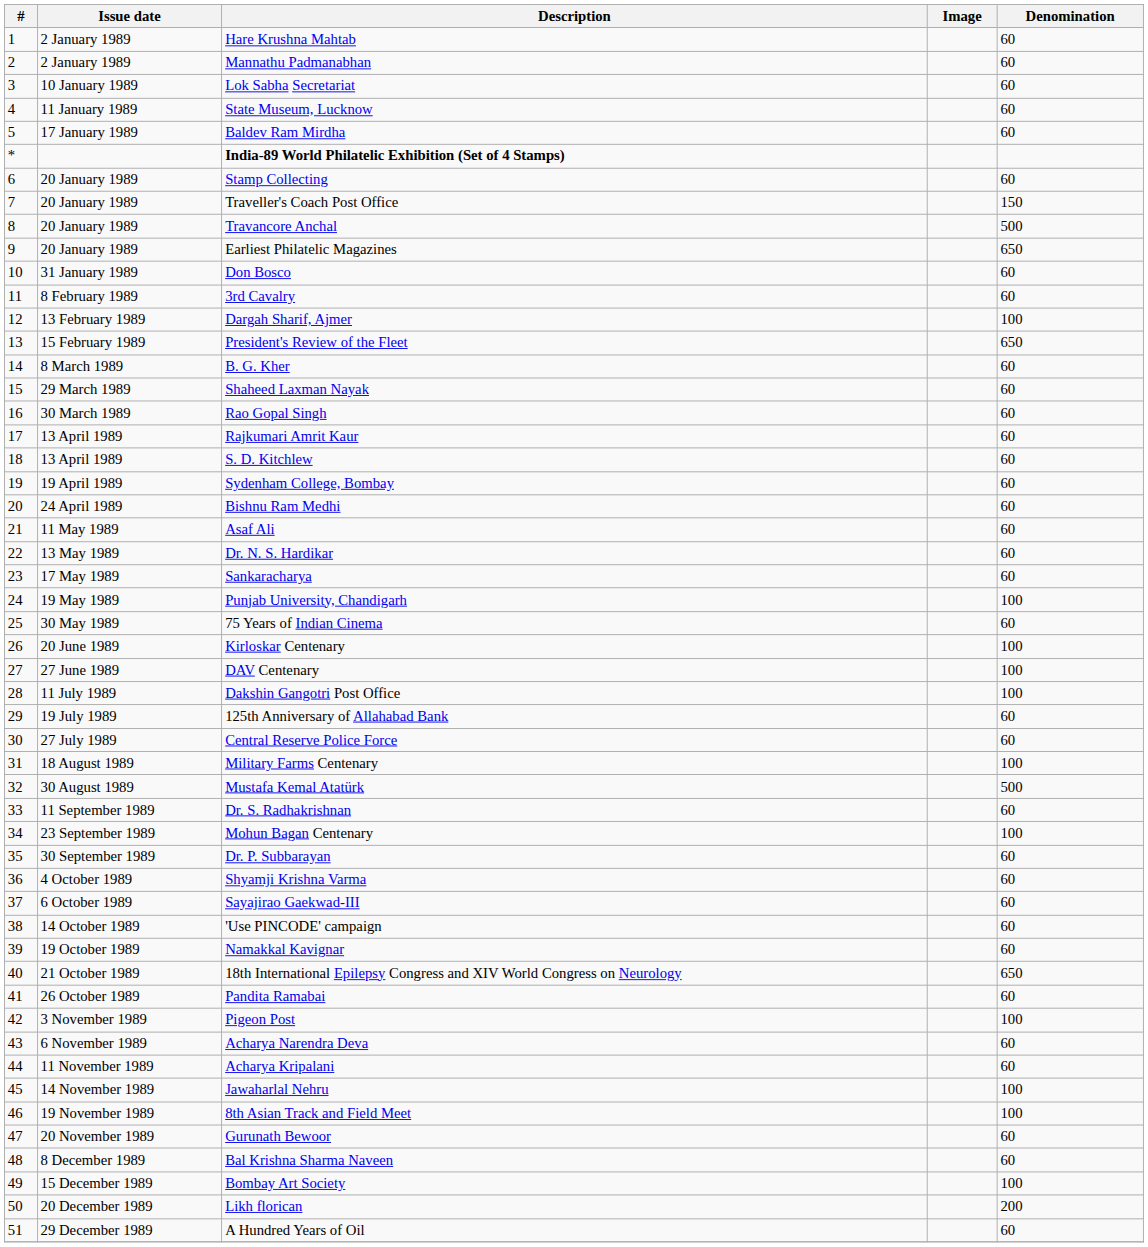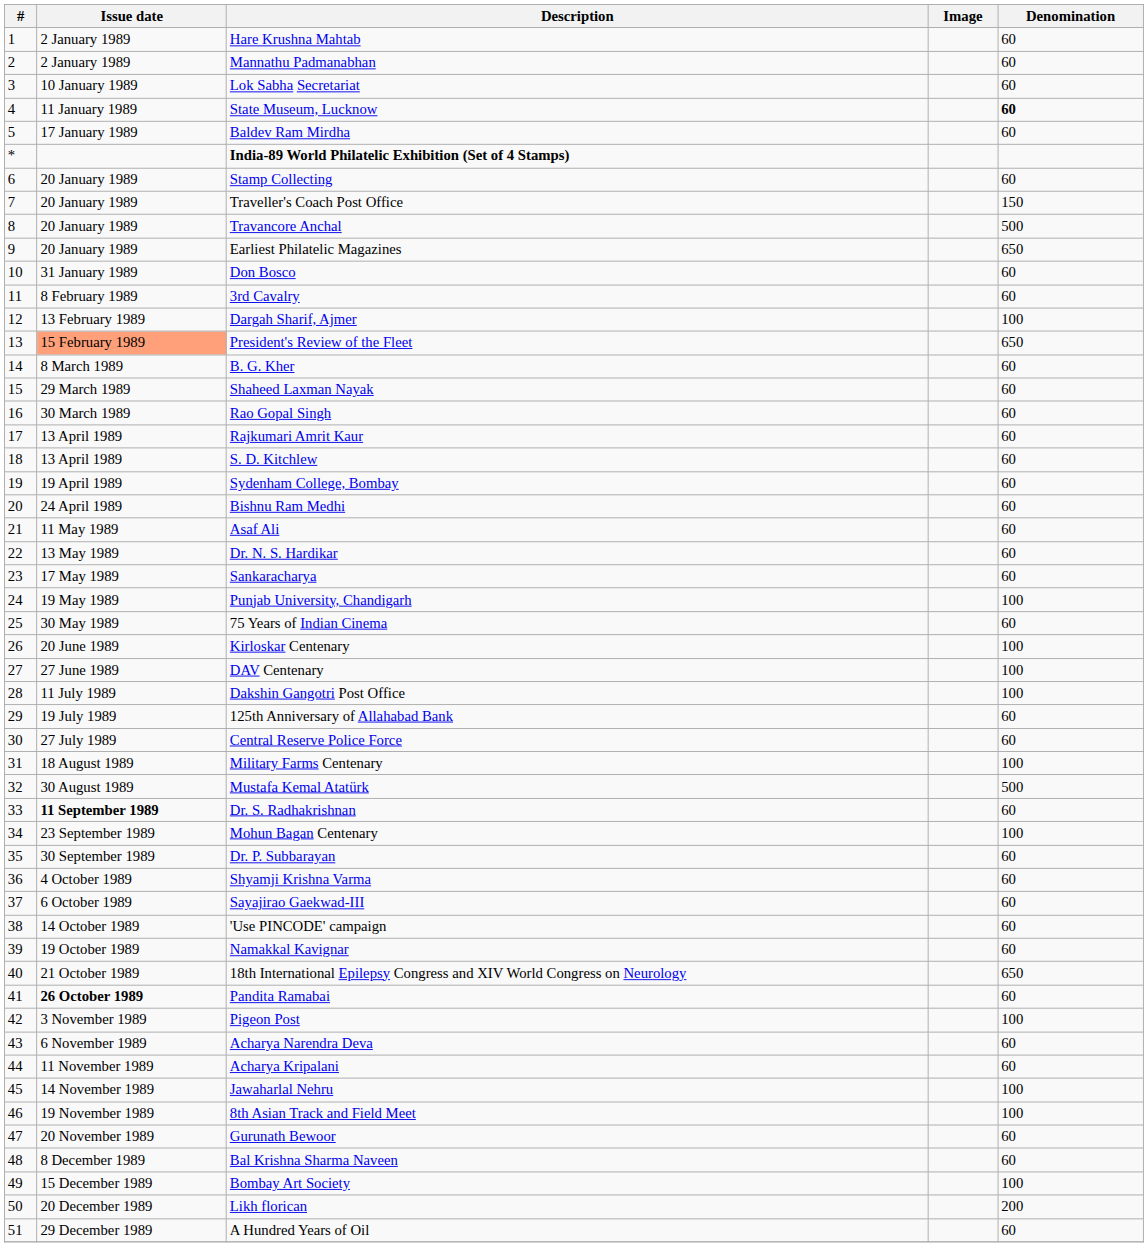(1008, 109) normal -> (1009, 109) bold
(93, 343) no background -> (93, 343) lightsalmon background
(98, 809) normal -> (100, 809) bold
(90, 996) normal -> (92, 996) bold
